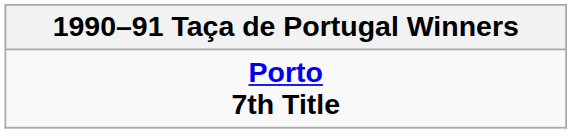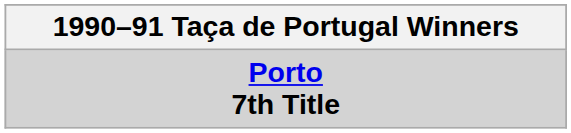(286, 88) no background -> (286, 88) lightgrey background
